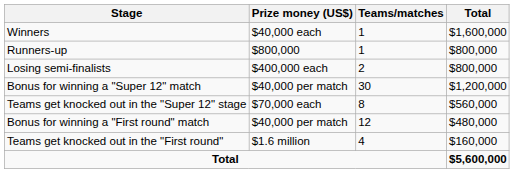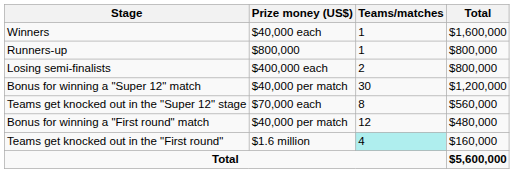(361, 141) no background -> (361, 141) paleturquoise background
